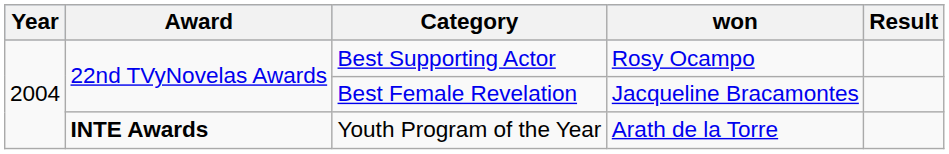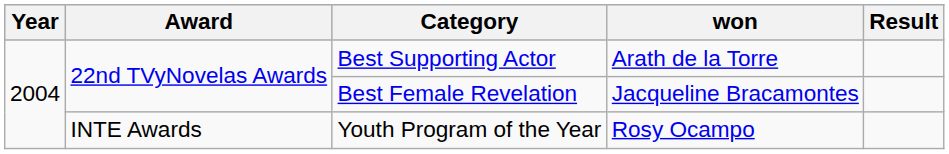(683, 58) Rosy Ocampo -> (695, 58) Arath de la Torre
(139, 129) bold -> (136, 129) normal
(695, 129) Arath de la Torre -> (683, 129) Rosy Ocampo
